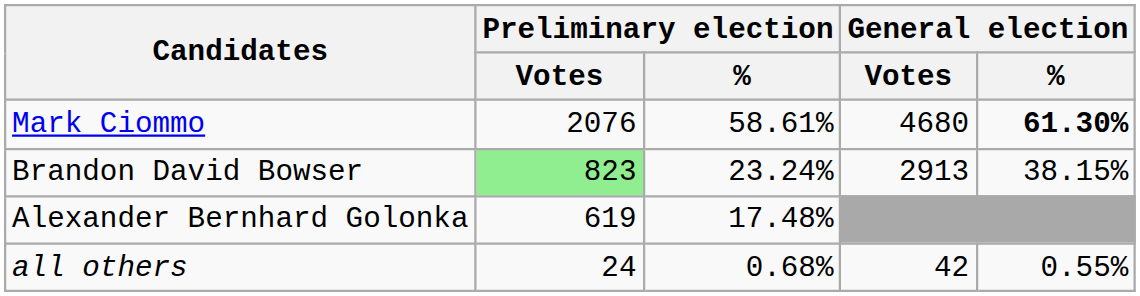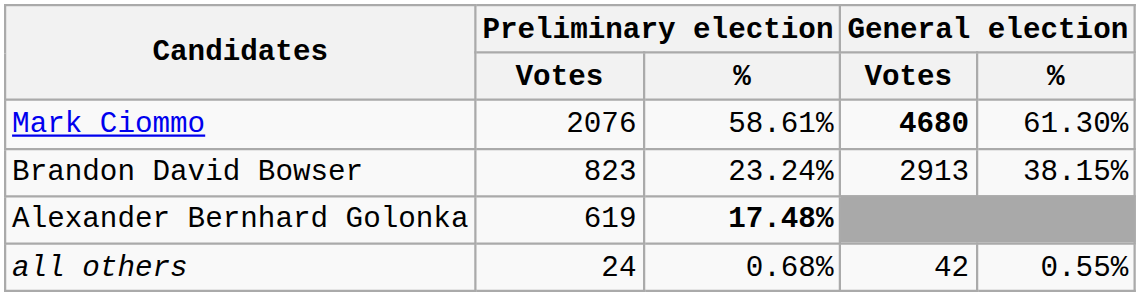(934, 124) normal -> (934, 124) bold
(1076, 124) bold -> (1076, 124) normal
(610, 172) lightgreen background -> (610, 172) no background
(781, 220) normal -> (781, 220) bold
